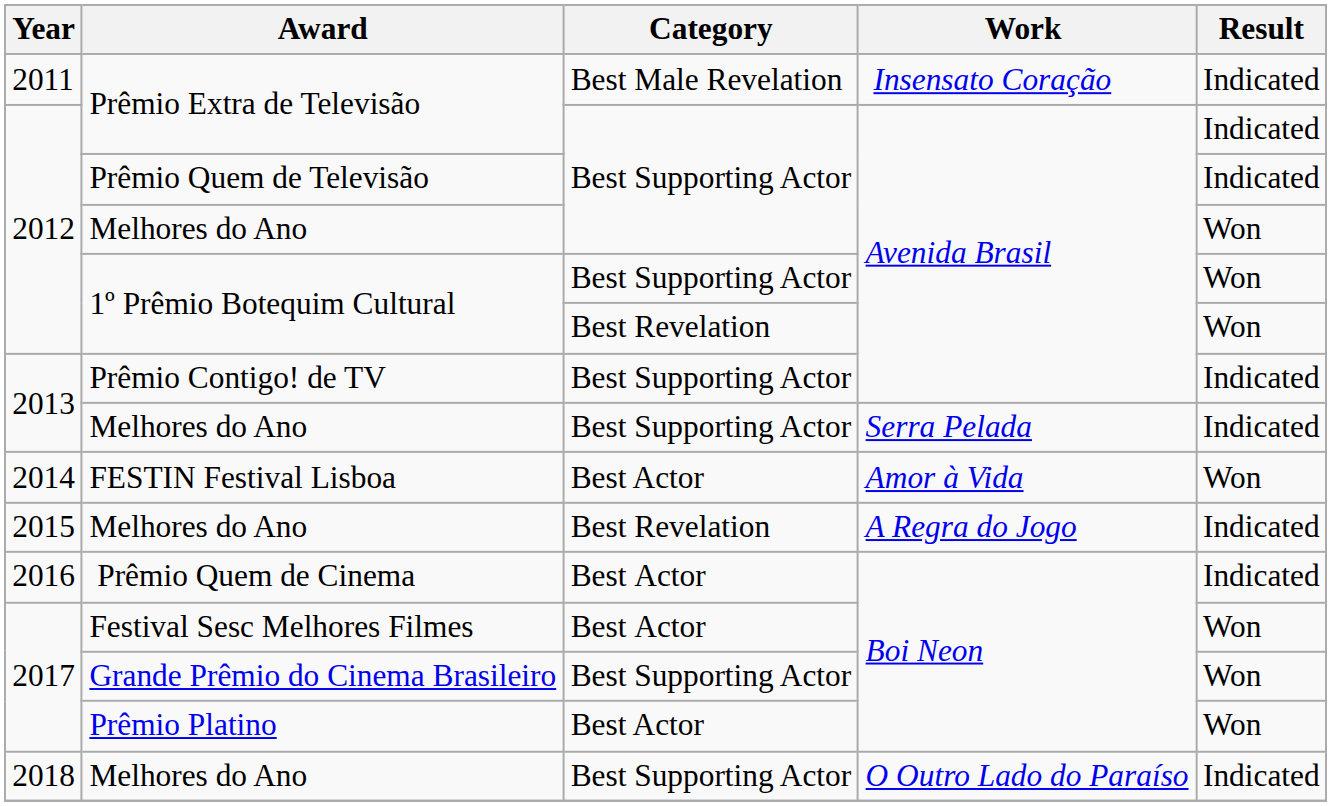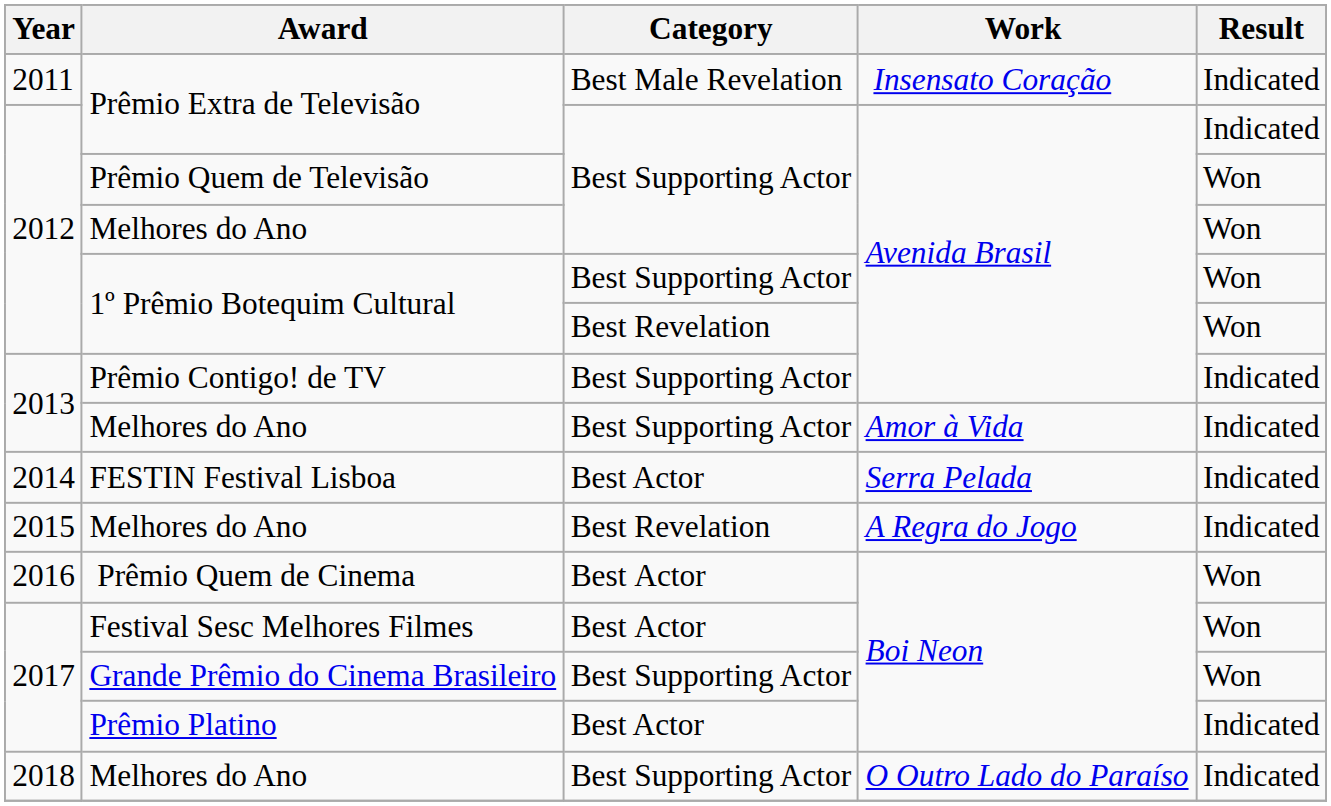(1261, 178) Indicated -> (1232, 178) Won
(949, 427) Serra Pelada -> (945, 427) Amor à Vida
(945, 476) Amor à Vida -> (949, 476) Serra Pelada
(1232, 476) Won -> (1261, 476) Indicated
(1261, 576) Indicated -> (1232, 576) Won
(1232, 725) Won -> (1261, 725) Indicated
